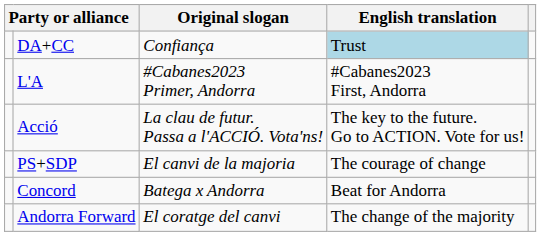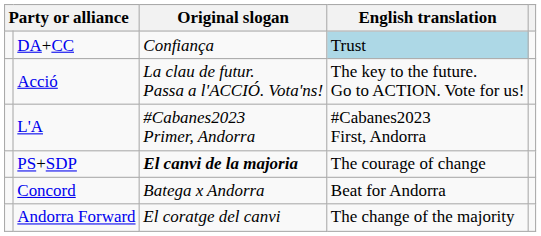rows swapped: (30, 81) <-> (38, 127)
(219, 163) normal -> (221, 163) bold
